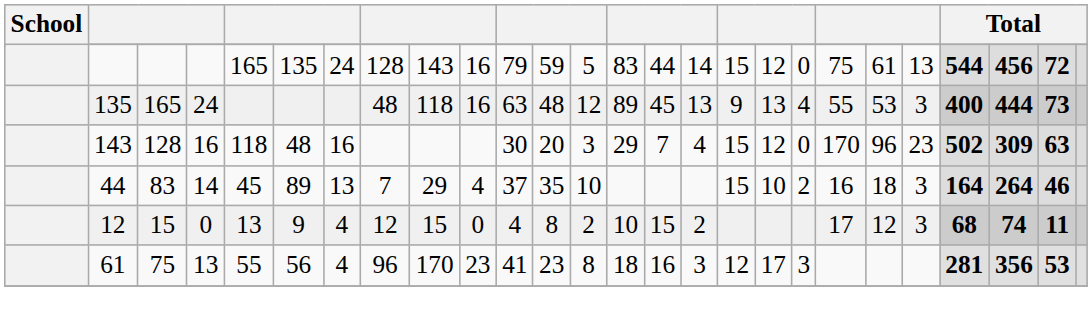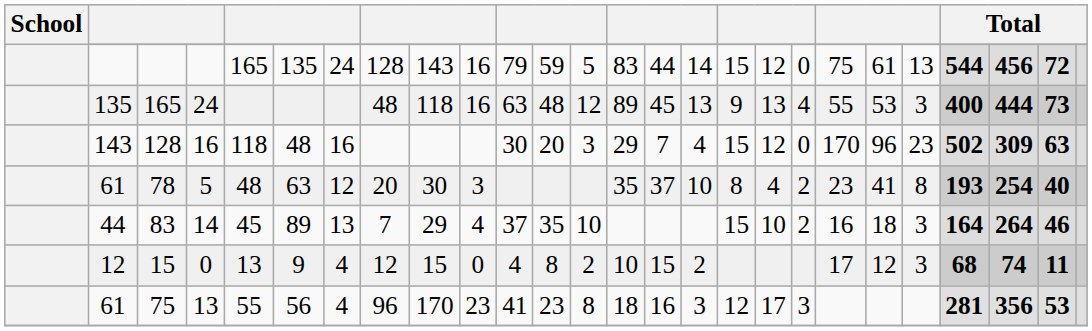+ row: (162, 184)
